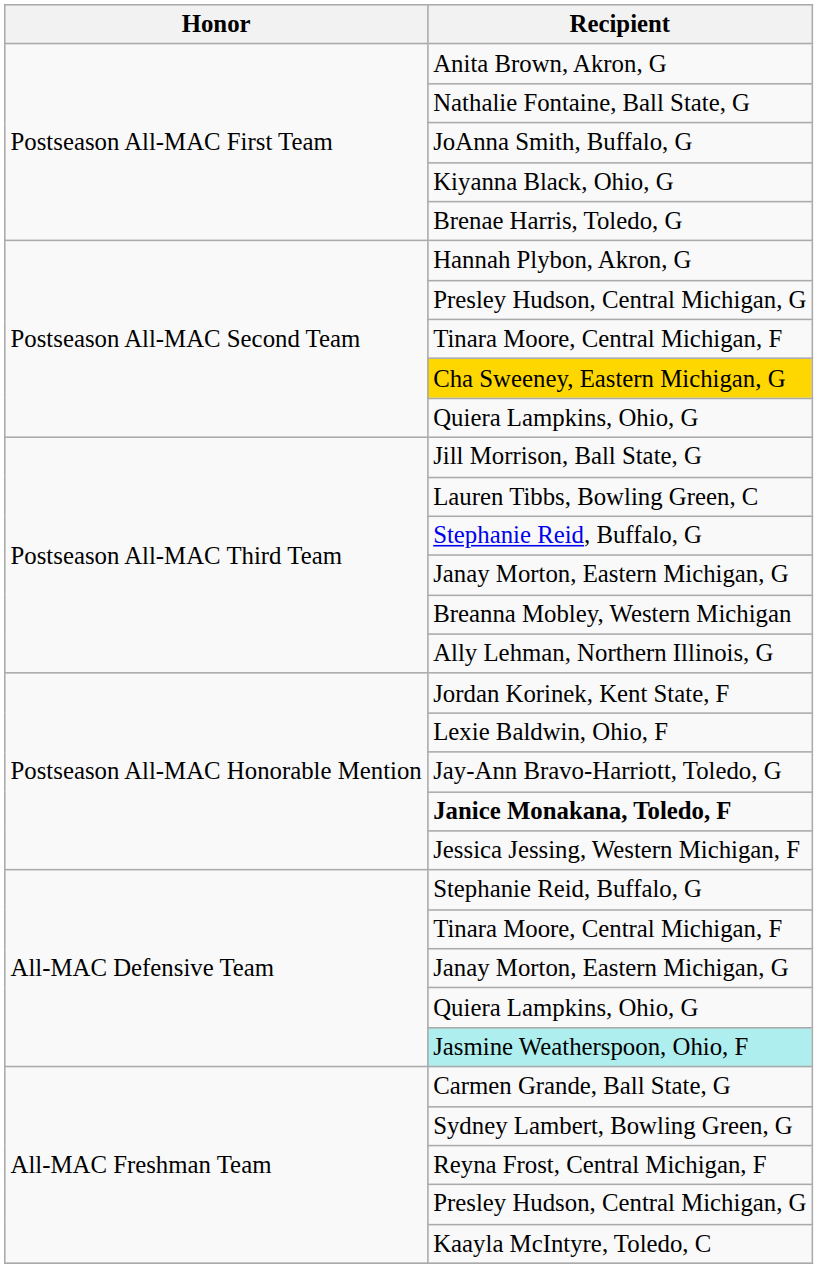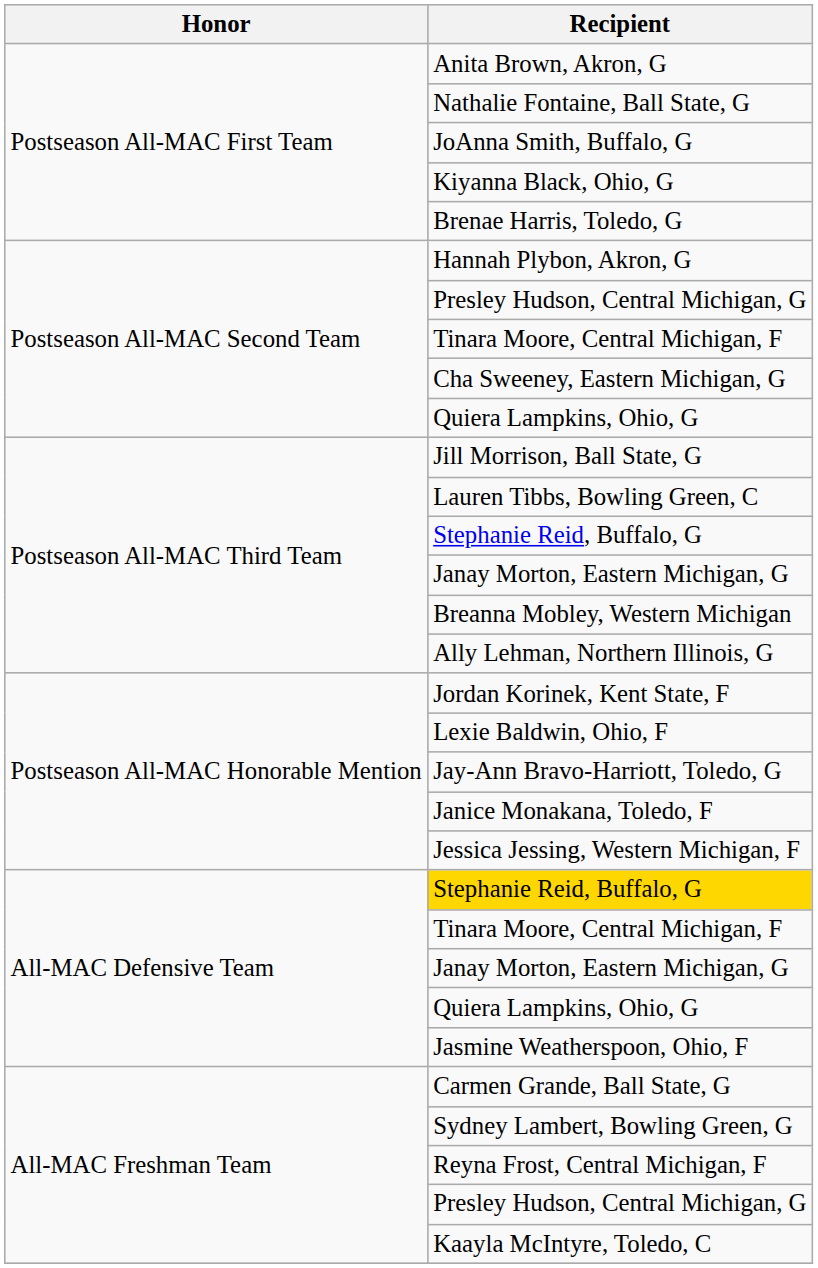(609, 378) gold background -> (609, 378) no background
(582, 810) bold -> (573, 810) normal
(568, 889) no background -> (568, 889) gold background
(591, 1046) paleturquoise background -> (591, 1046) no background
